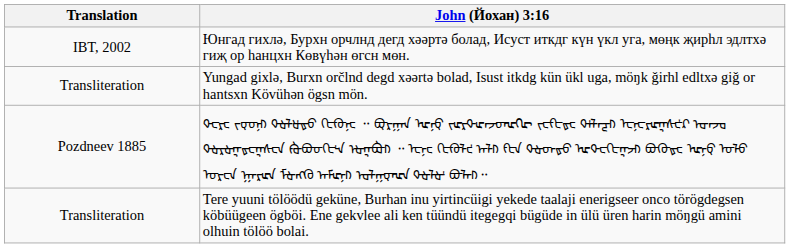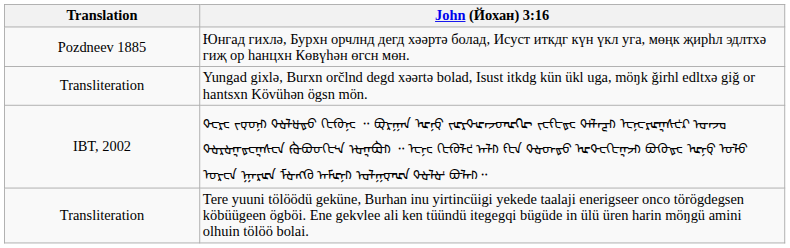(102, 46) IBT, 2002 -> (102, 46) Pozdneev 1885
(102, 146) Pozdneev 1885 -> (102, 146) IBT, 2002
